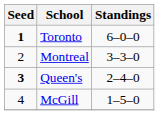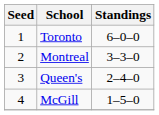(21, 36) bold -> (21, 36) normal
(21, 78) bold -> (21, 78) normal
